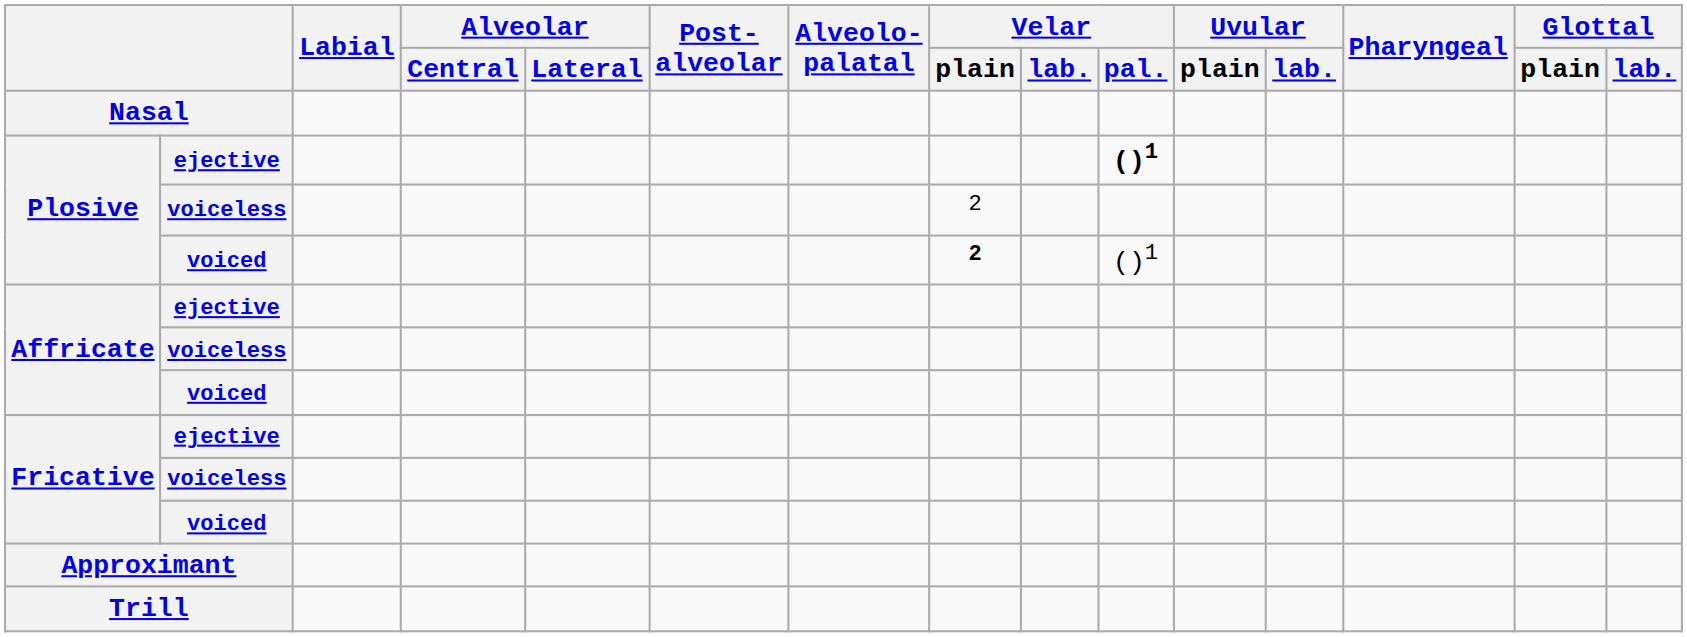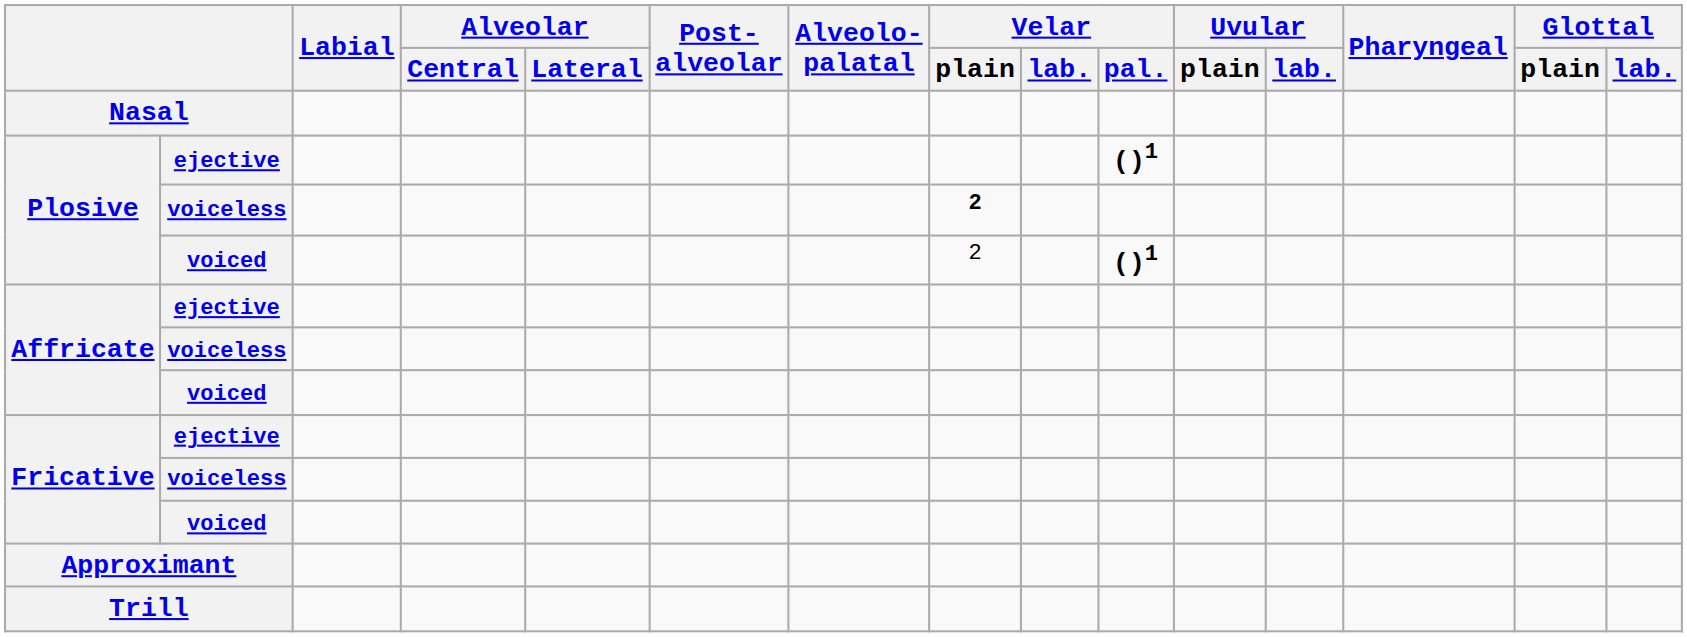(975, 203) normal -> (975, 210) bold
(975, 260) bold -> (975, 253) normal
(1136, 260) normal -> (1136, 260) bold
